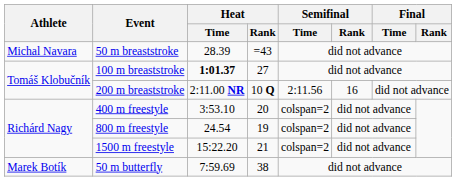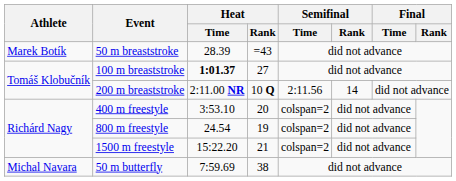(42, 51) Michal Navara -> (37, 51) Marek Botík
(352, 90) 16 -> (352, 90) 14
(37, 167) Marek Botík -> (42, 167) Michal Navara
